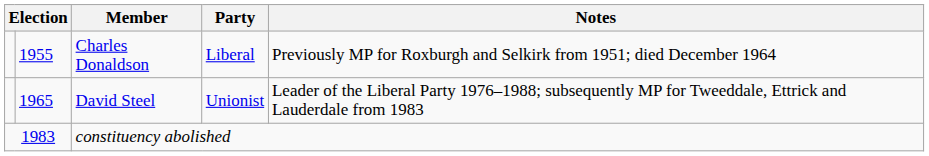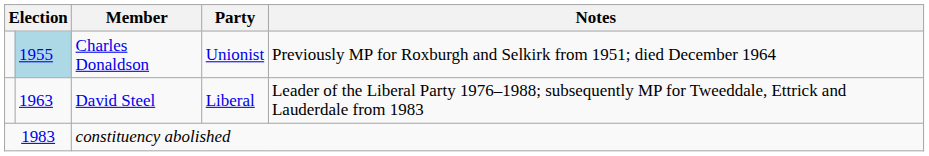(36, 54) no background -> (36, 54) lightblue background
(230, 54) Liberal -> (235, 54) Unionist
(36, 100) 1965 -> (36, 100) 1963
(235, 100) Unionist -> (230, 100) Liberal
